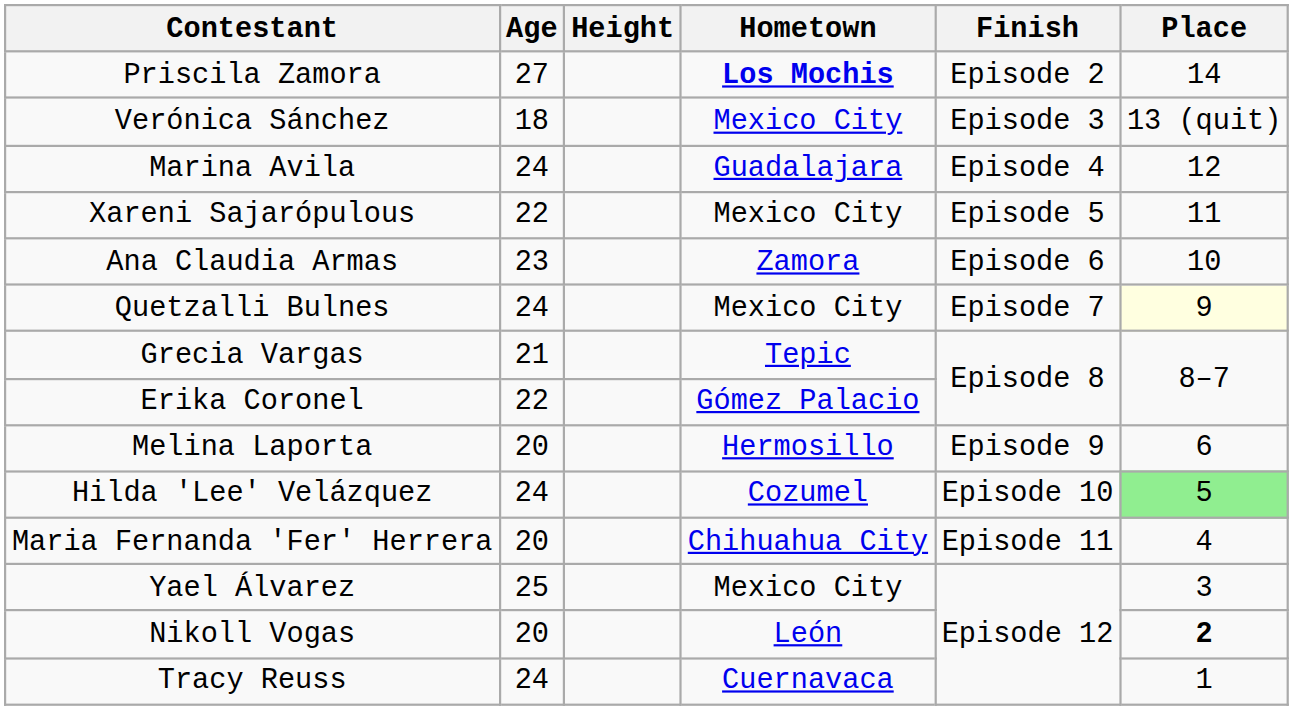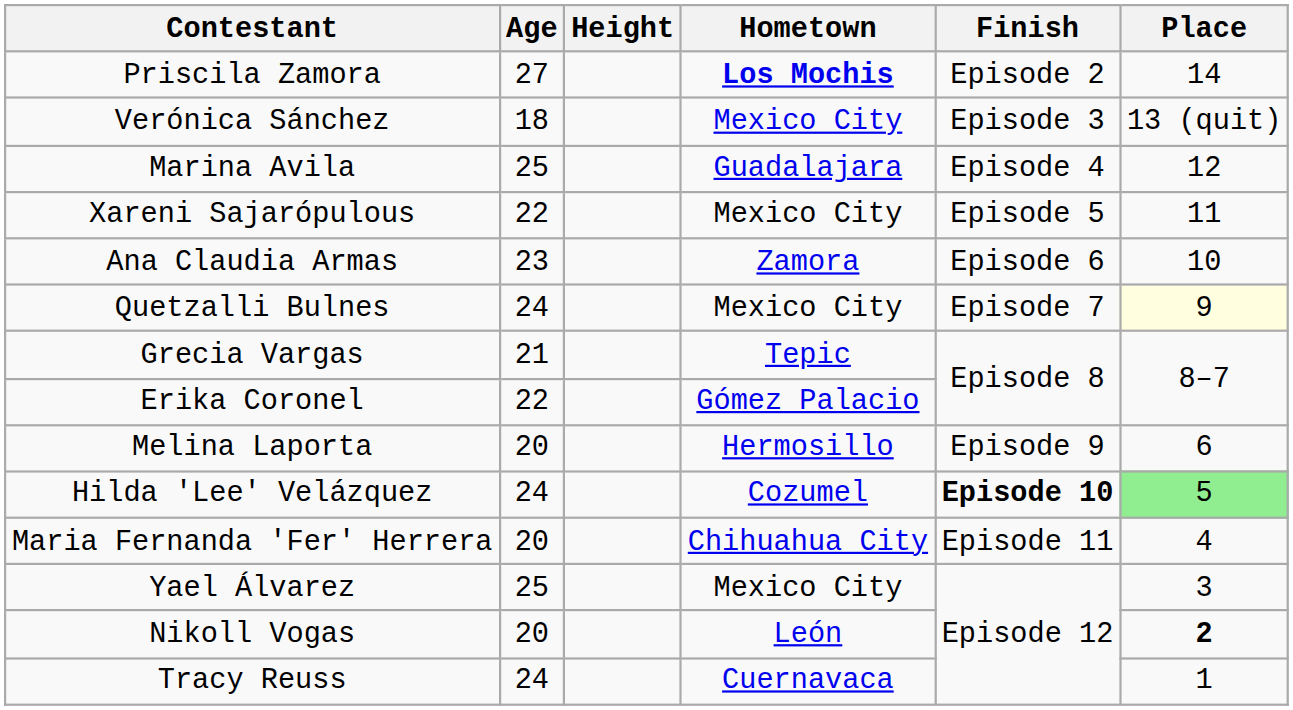(532, 168) 24 -> (532, 168) 25
(1027, 495) normal -> (1027, 495) bold
